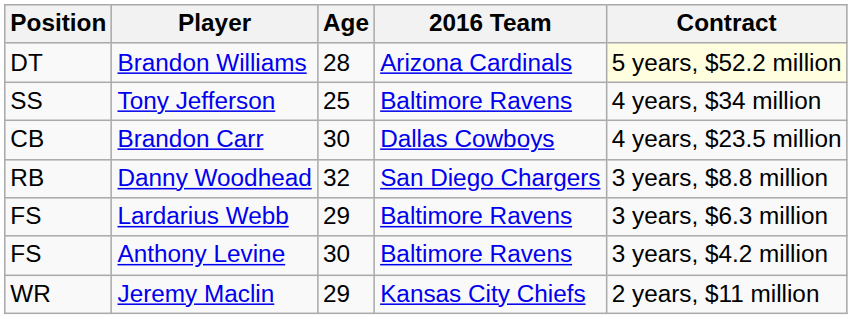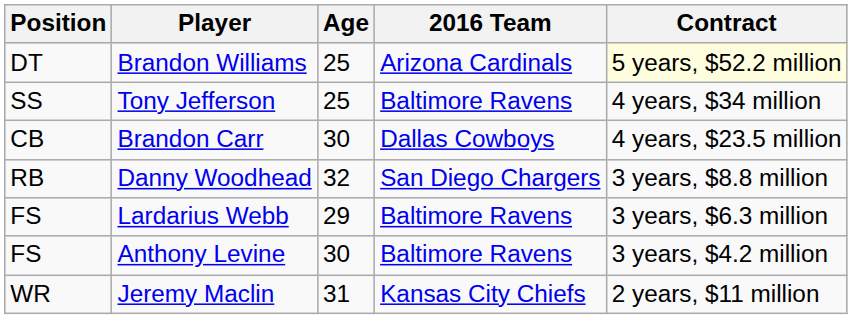(336, 62) 28 -> (336, 62) 25
(336, 293) 29 -> (336, 293) 31
